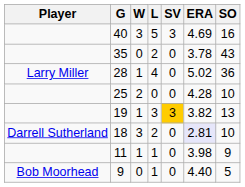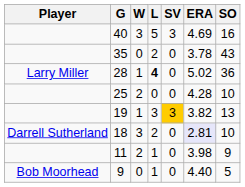(155, 73) normal -> (155, 73) bold
(139, 152) 1 -> (139, 152) 2
